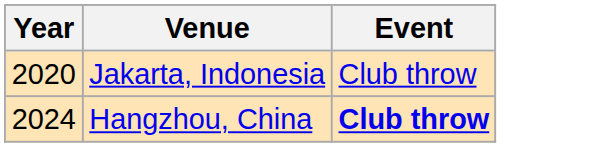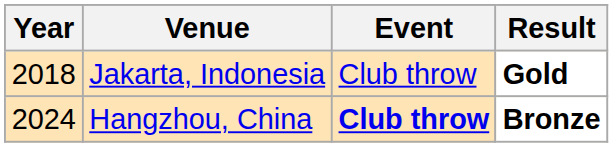+ column: (552, 28)
(44, 74) 2020 -> (44, 74) 2018
